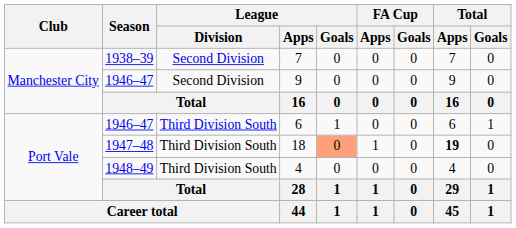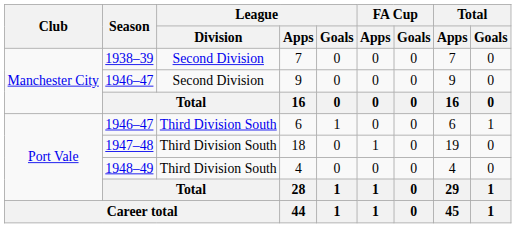(337, 146) lightsalmon background -> (337, 146) no background
(452, 146) bold -> (452, 146) normal
